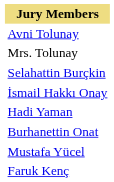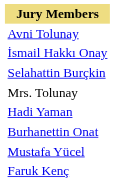(43, 53) Mrs. Tolunay -> (58, 53) İsmail Hakkı Onay
(58, 92) İsmail Hakkı Onay -> (43, 92) Mrs. Tolunay
